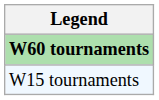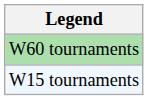(79, 49) bold -> (74, 49) normal
